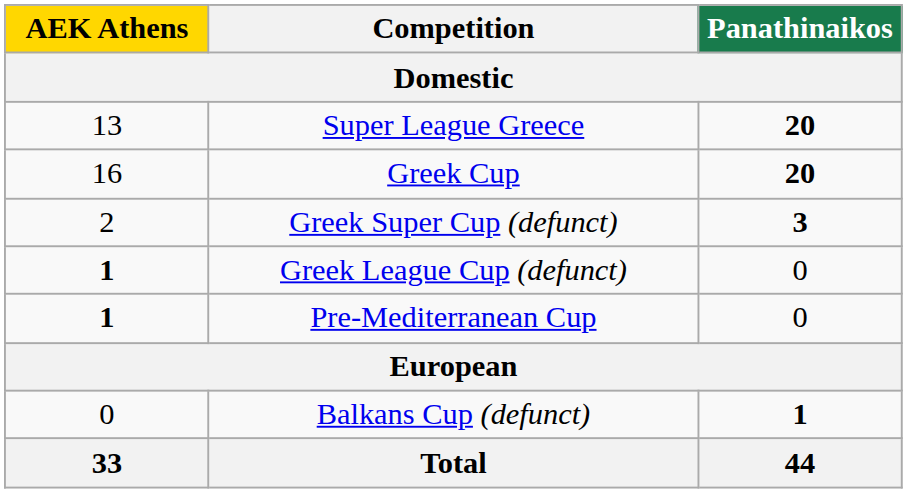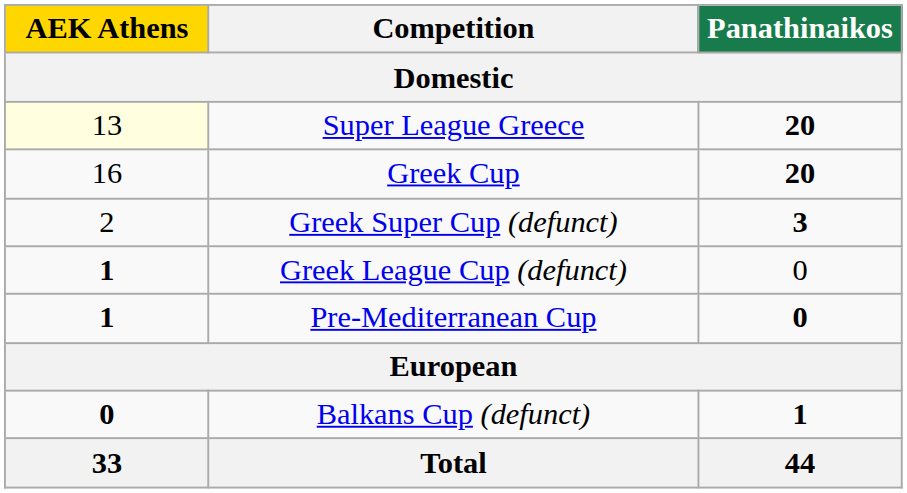(107, 125) no background -> (107, 125) lightyellow background
(800, 317) normal -> (800, 317) bold
(107, 414) normal -> (107, 414) bold
